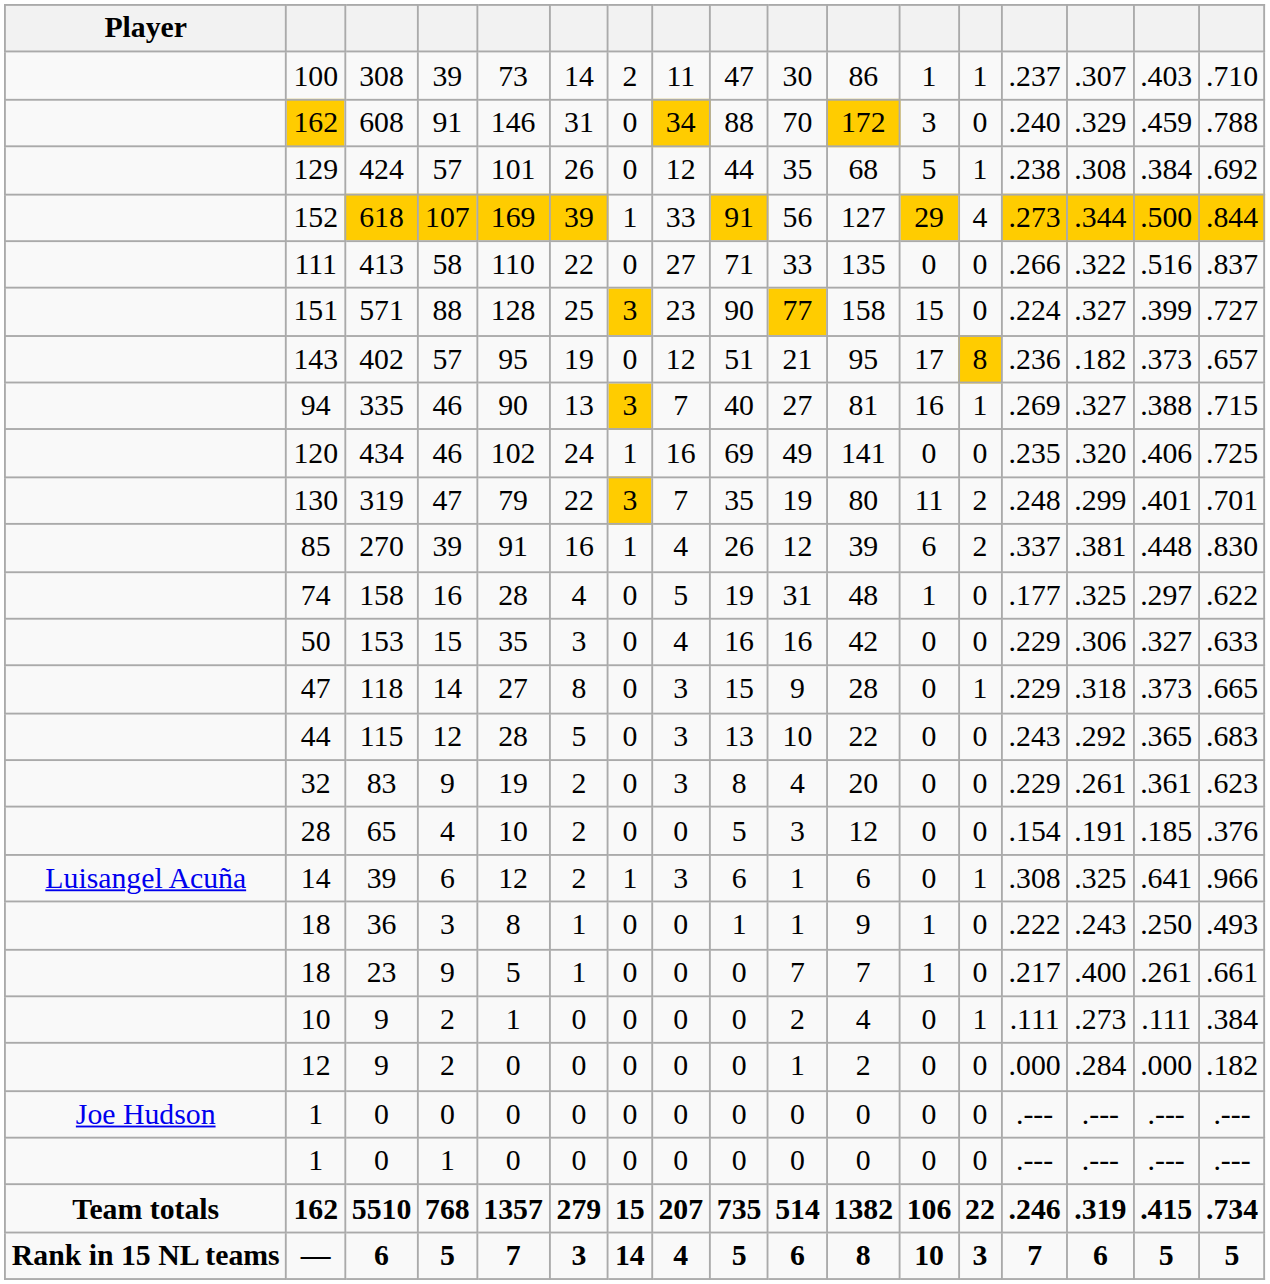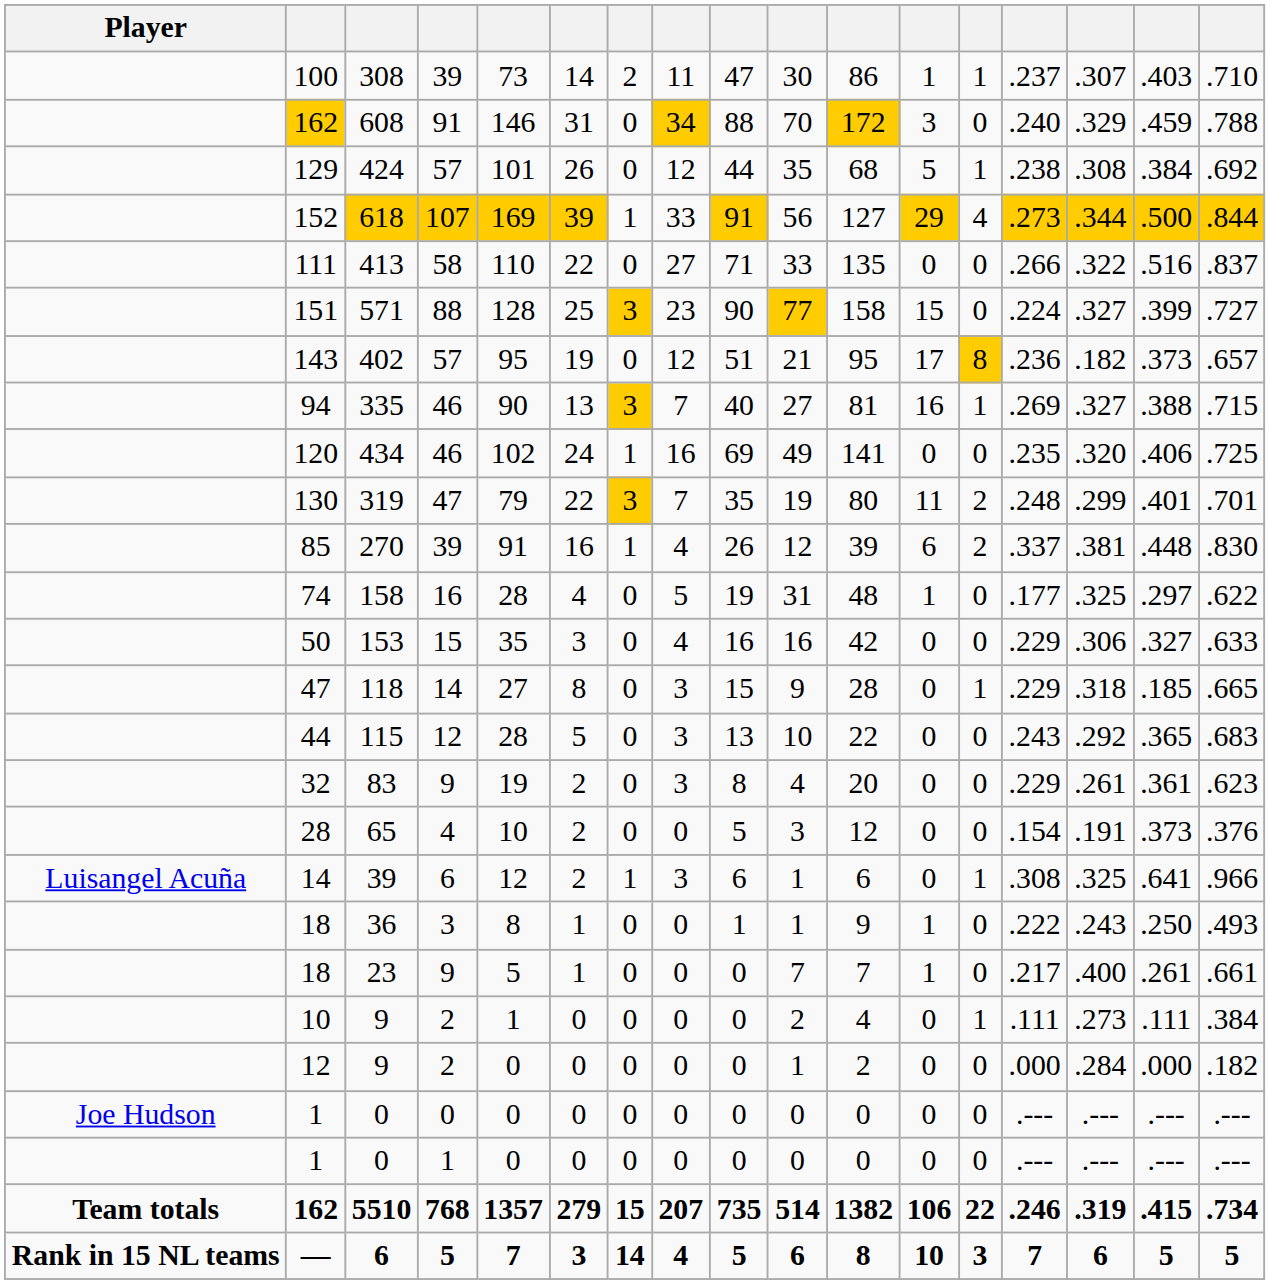(1166, 688) .373 -> (1166, 688) .185
(1166, 830) .185 -> (1166, 830) .373
